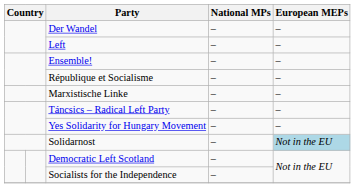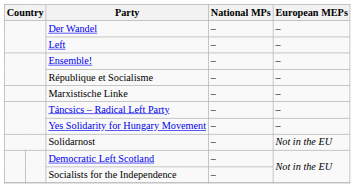(304, 142) lightblue background -> (304, 142) no background
